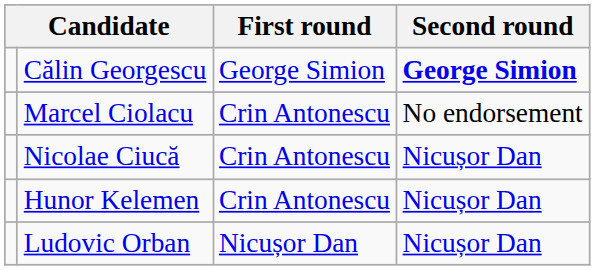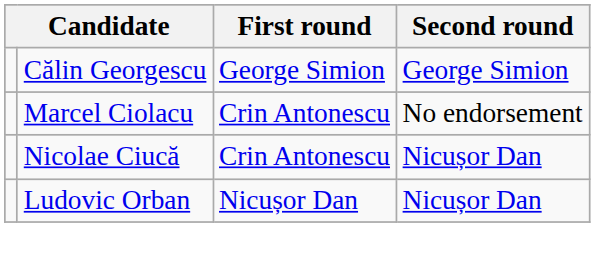(490, 69) bold -> (486, 69) normal
- row: (112, 199)
